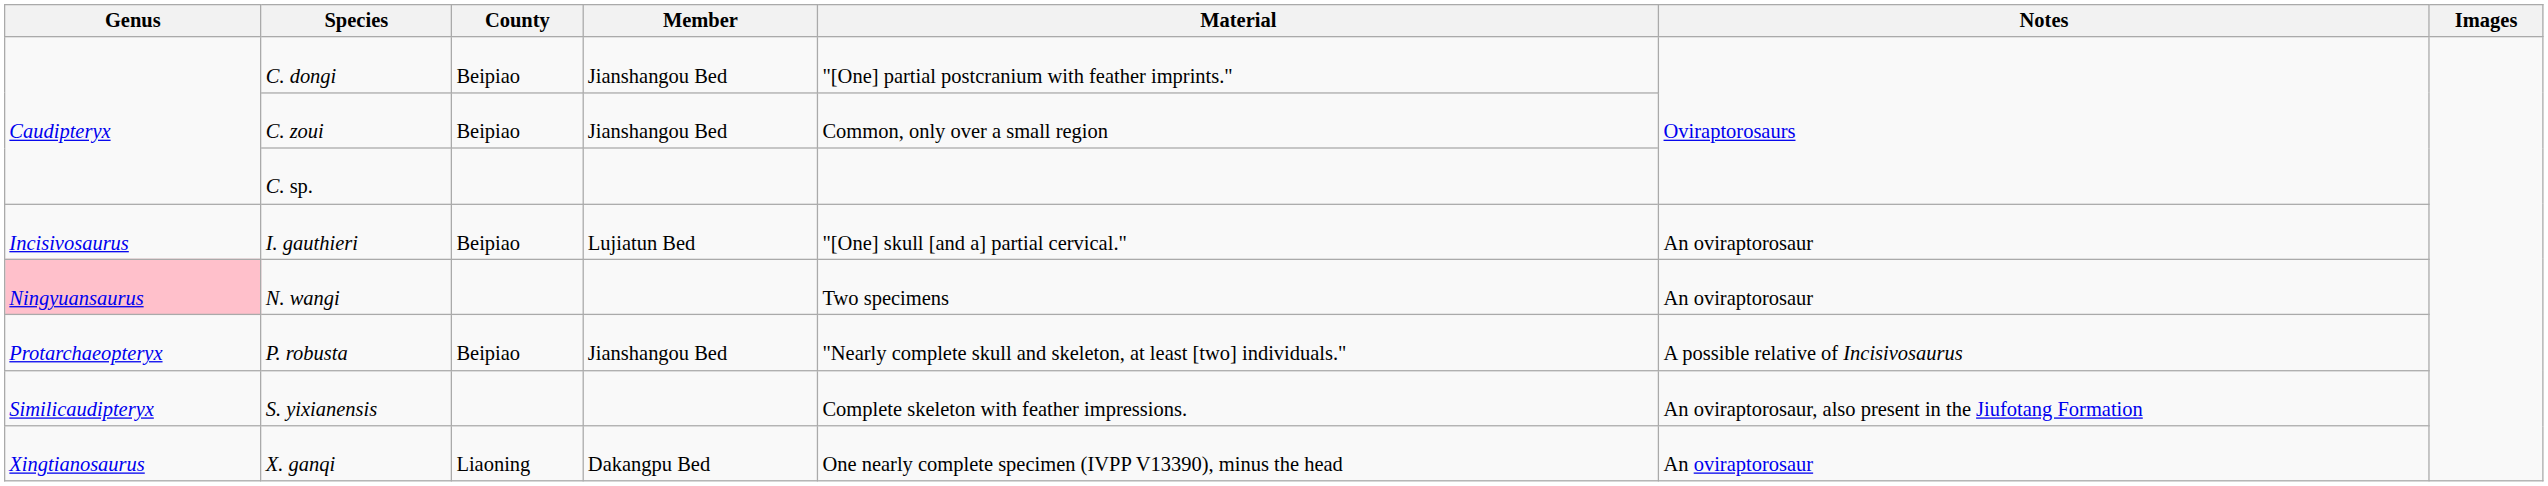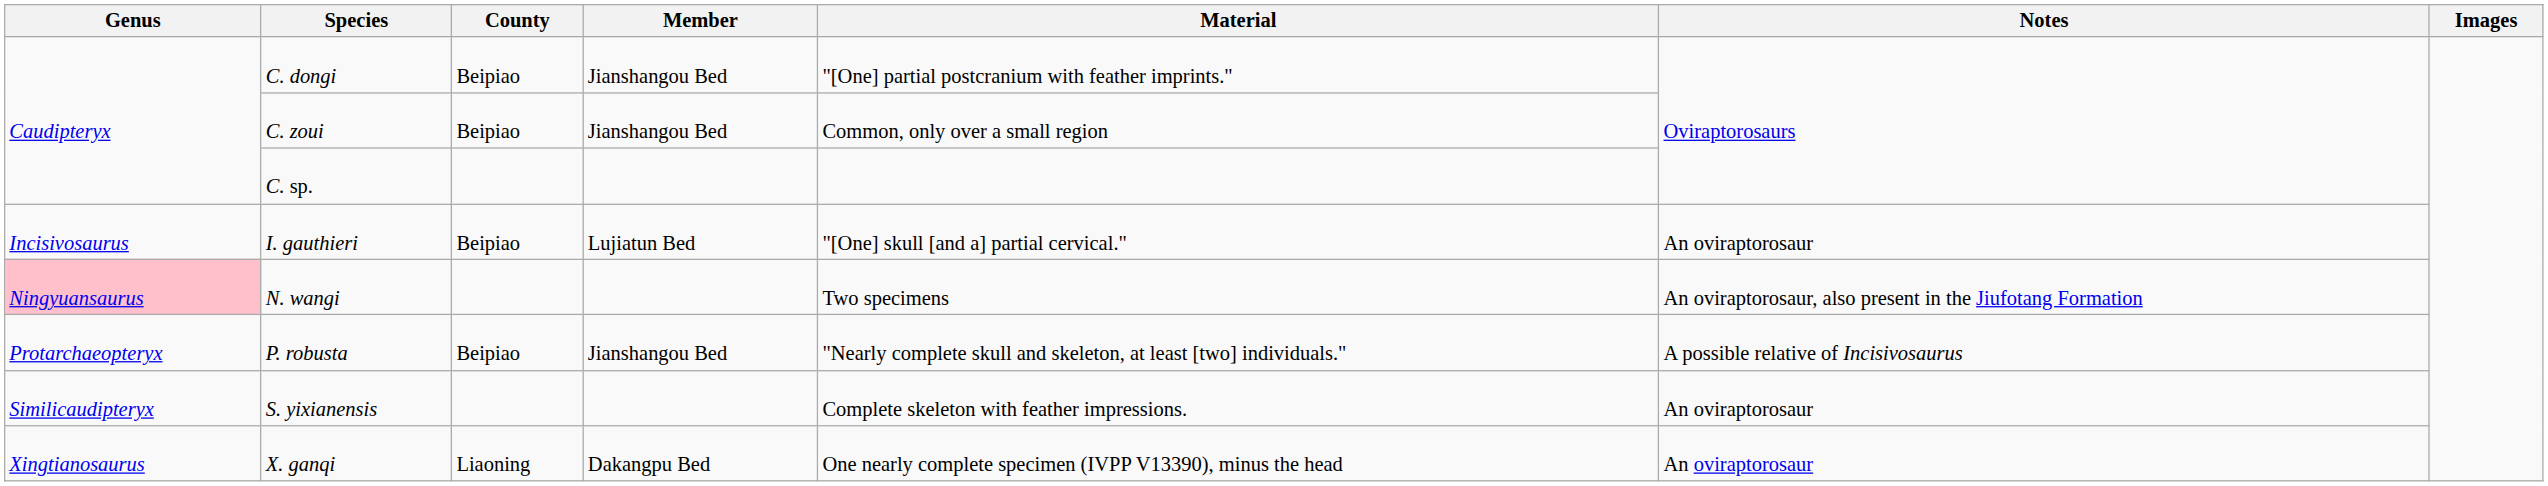(1738, 298) An oviraptorosaur -> (1903, 298) An oviraptorosaur, also present in the Jiufotang Formation
(1903, 409) An oviraptorosaur, also present in the Jiufotang Formation -> (1738, 409) An oviraptorosaur
